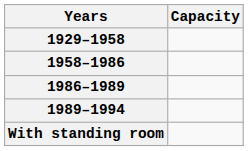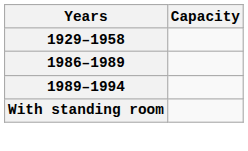- row: (86, 63)
